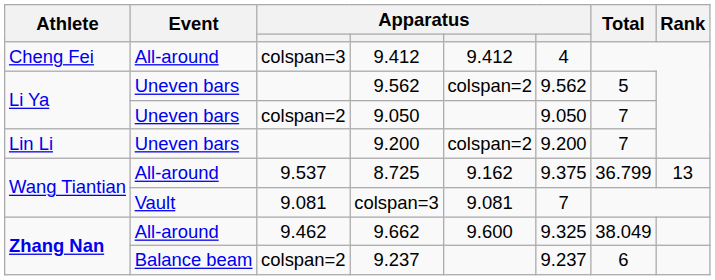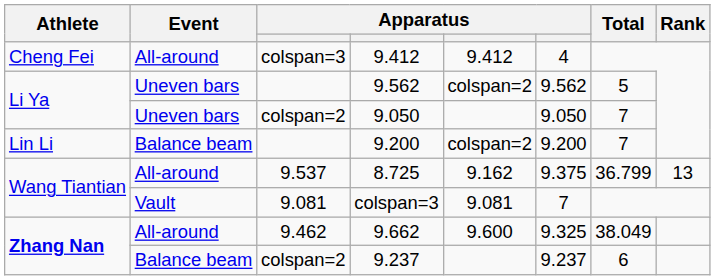(187, 144) Uneven bars -> (194, 144) Balance beam
